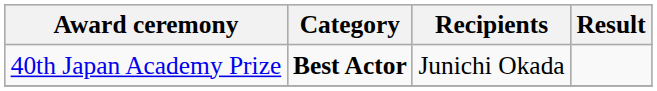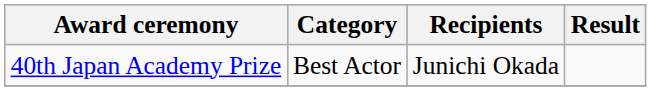(350, 65) bold -> (347, 65) normal
